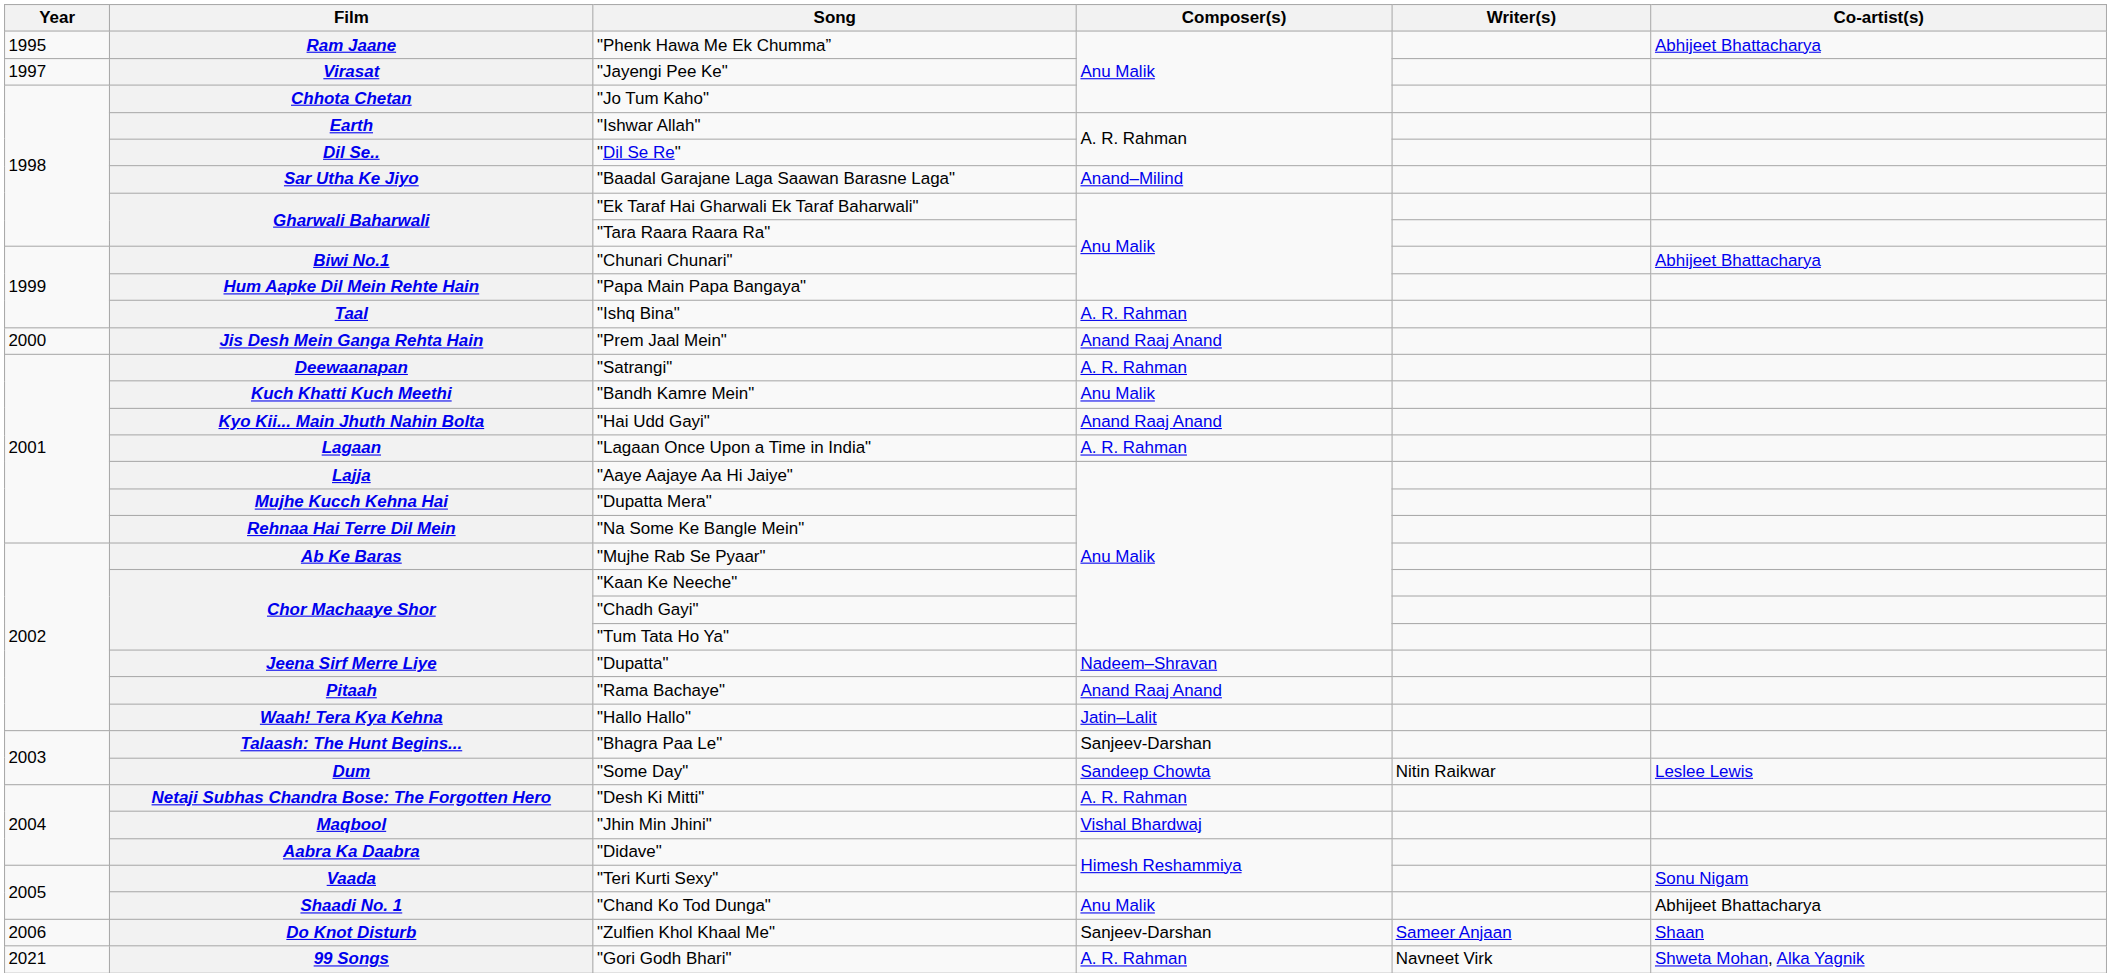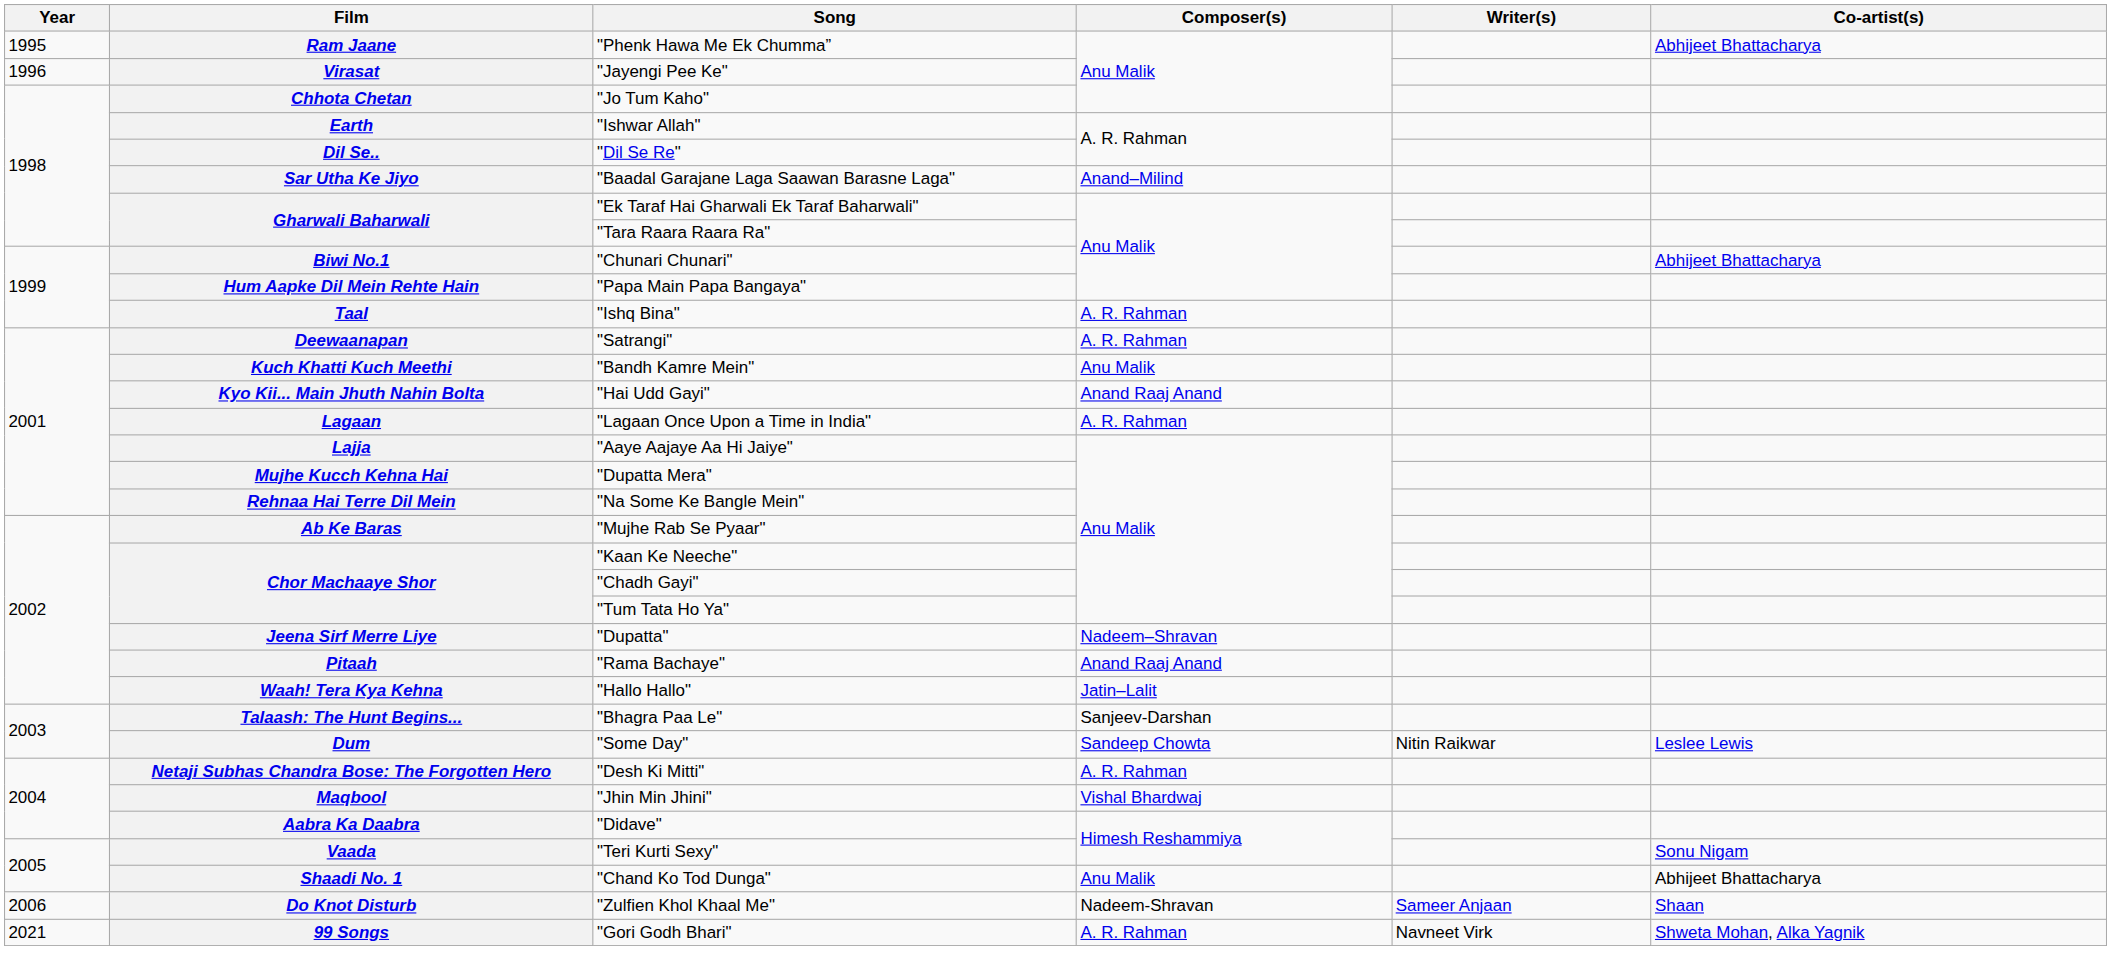(27, 71) 1997 -> (27, 71) 1996
- row: (662, 340)
(1146, 932) Sanjeev-Darshan -> (1147, 905) Nadeem-Shravan
